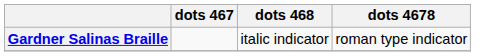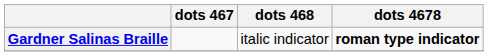(401, 39) normal -> (407, 39) bold
